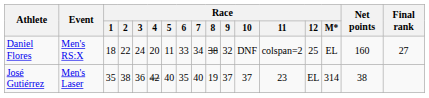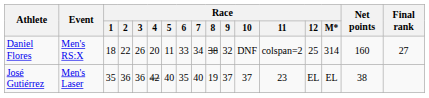(140, 50) 24 -> (140, 50) 26
(331, 50) EL -> (331, 50) 314
(125, 78) 38 -> (125, 78) 36
(331, 78) 314 -> (331, 78) EL
